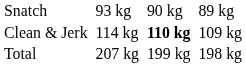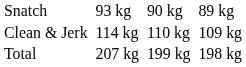(169, 32) bold -> (168, 32) normal
